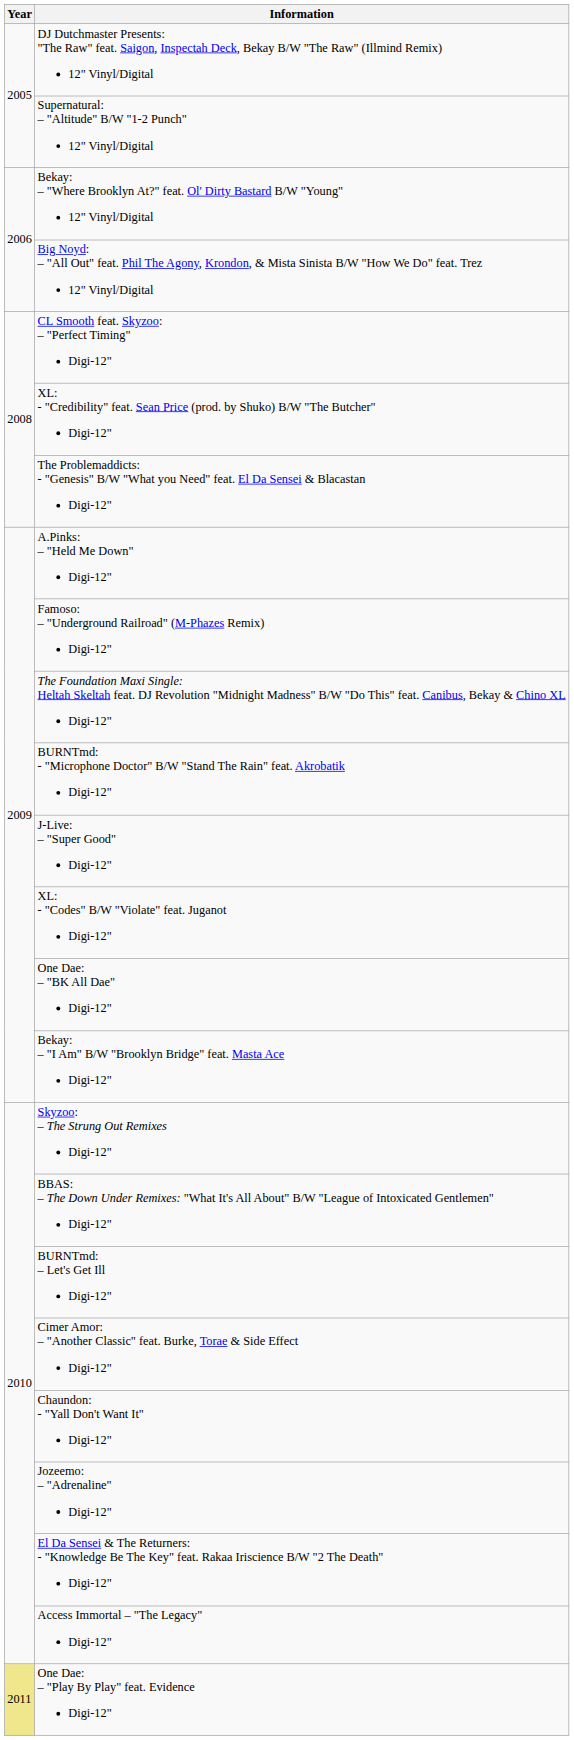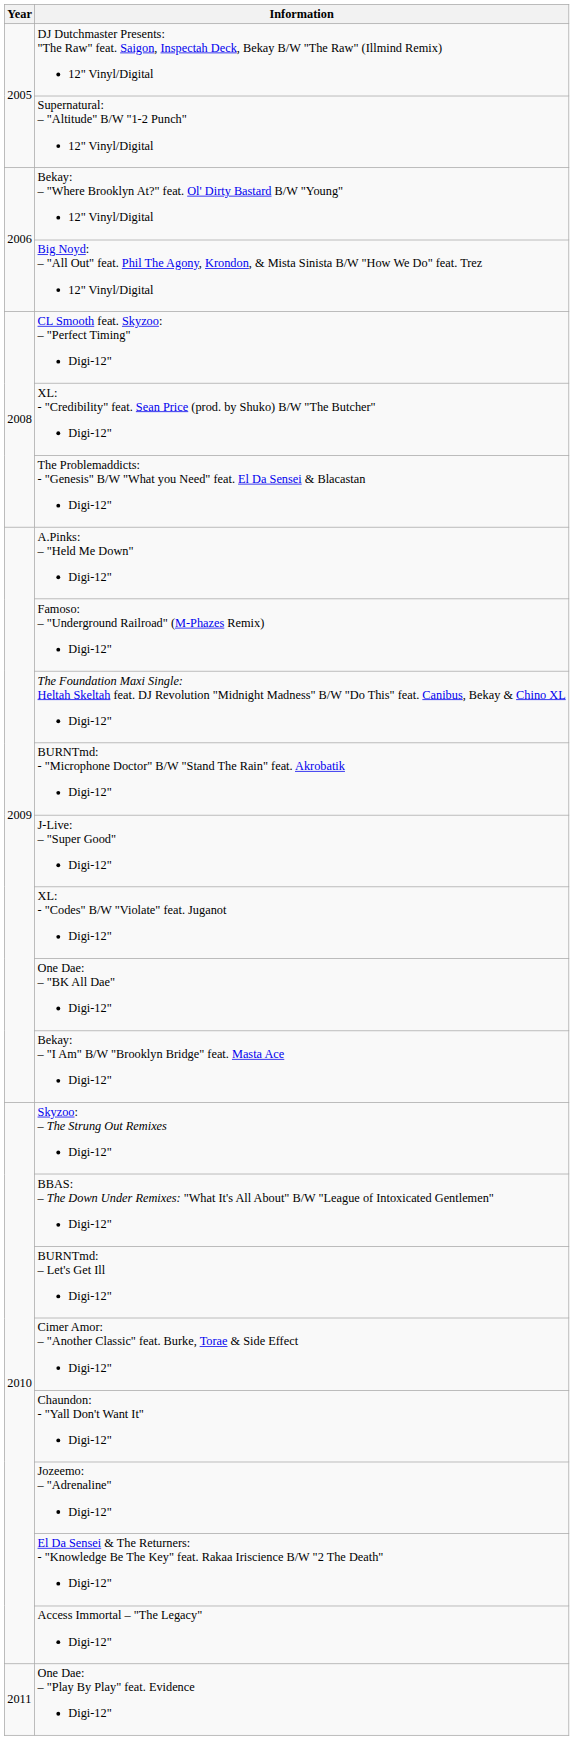(19, 1699) khaki background -> (19, 1699) no background
